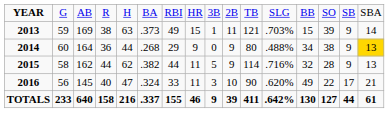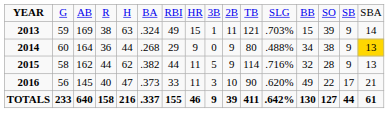(150, 30) .373 -> (150, 30) .324
(150, 82) .324 -> (150, 82) .373
